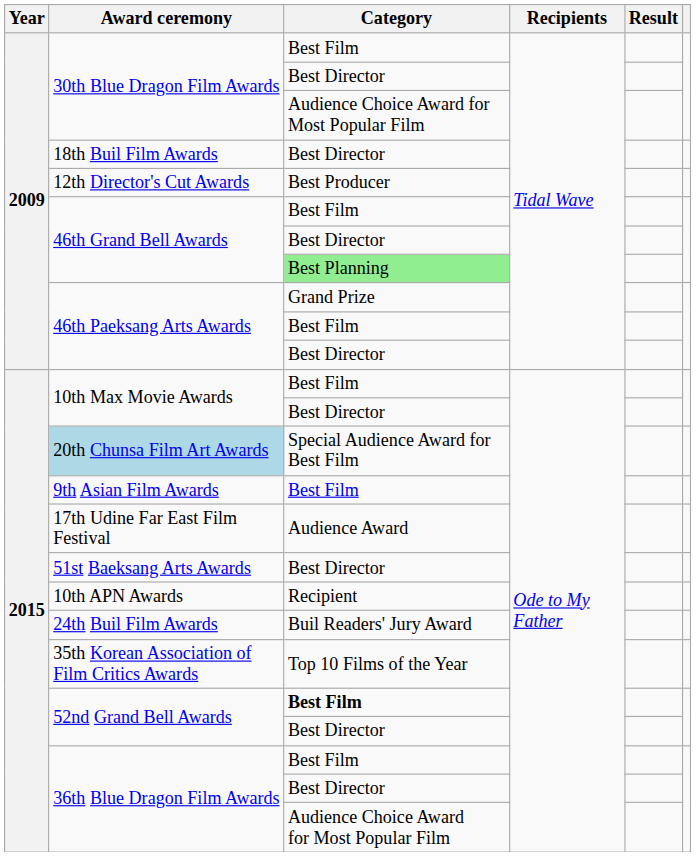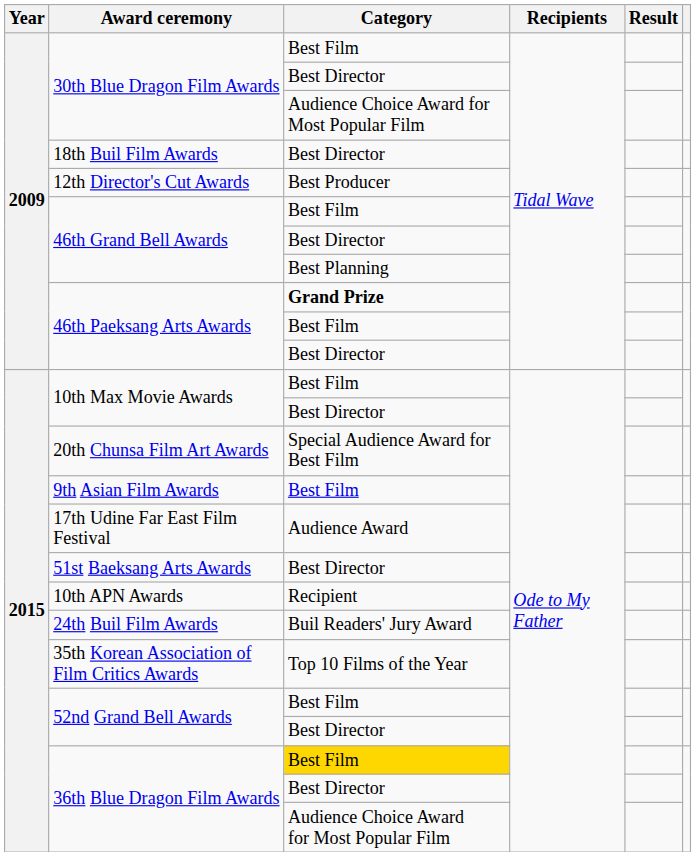(338, 268) lightgreen background -> (338, 268) no background
(331, 297) normal -> (336, 297) bold
(161, 450) lightblue background -> (161, 450) no background
(325, 702) bold -> (323, 702) normal
(323, 759) no background -> (323, 759) gold background
